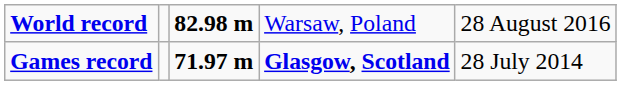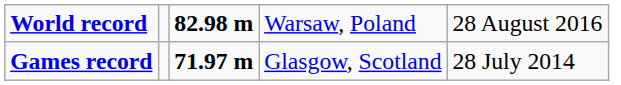(357, 60) bold -> (353, 60) normal
